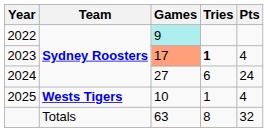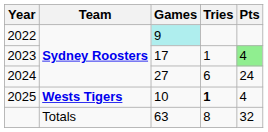(161, 55) lightsalmon background -> (161, 55) no background
(207, 55) bold -> (207, 55) normal
(243, 55) no background -> (243, 55) lightgreen background
(207, 96) normal -> (207, 96) bold
